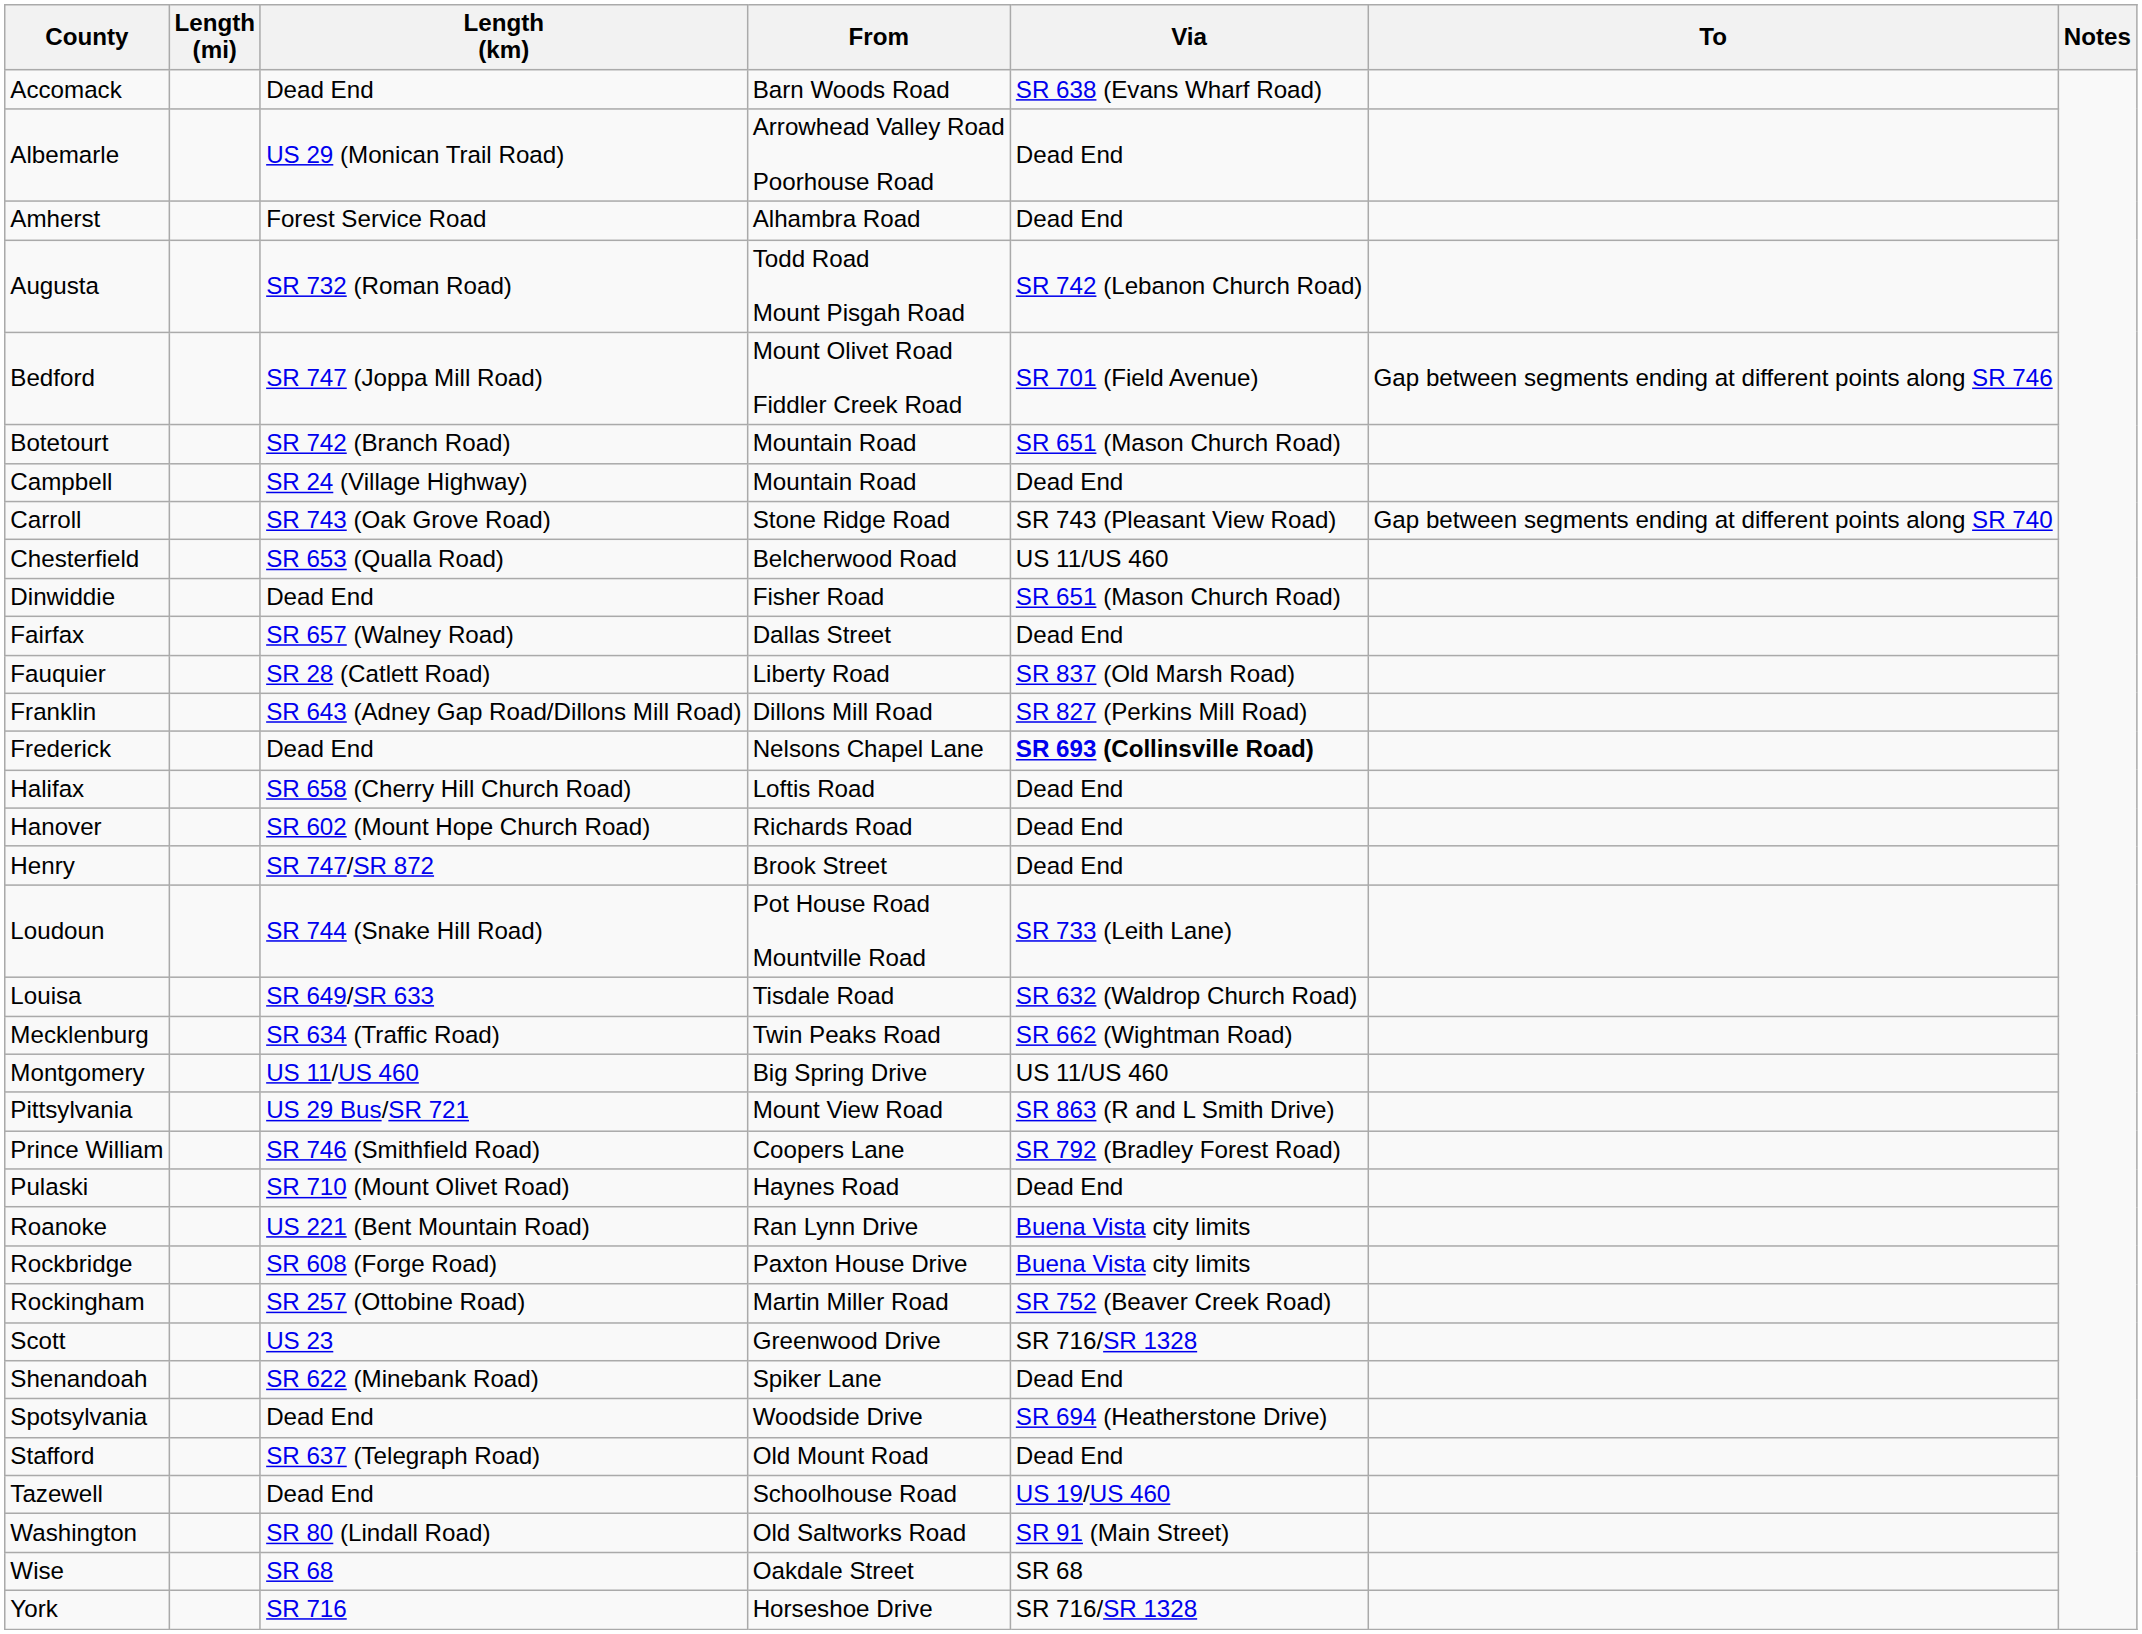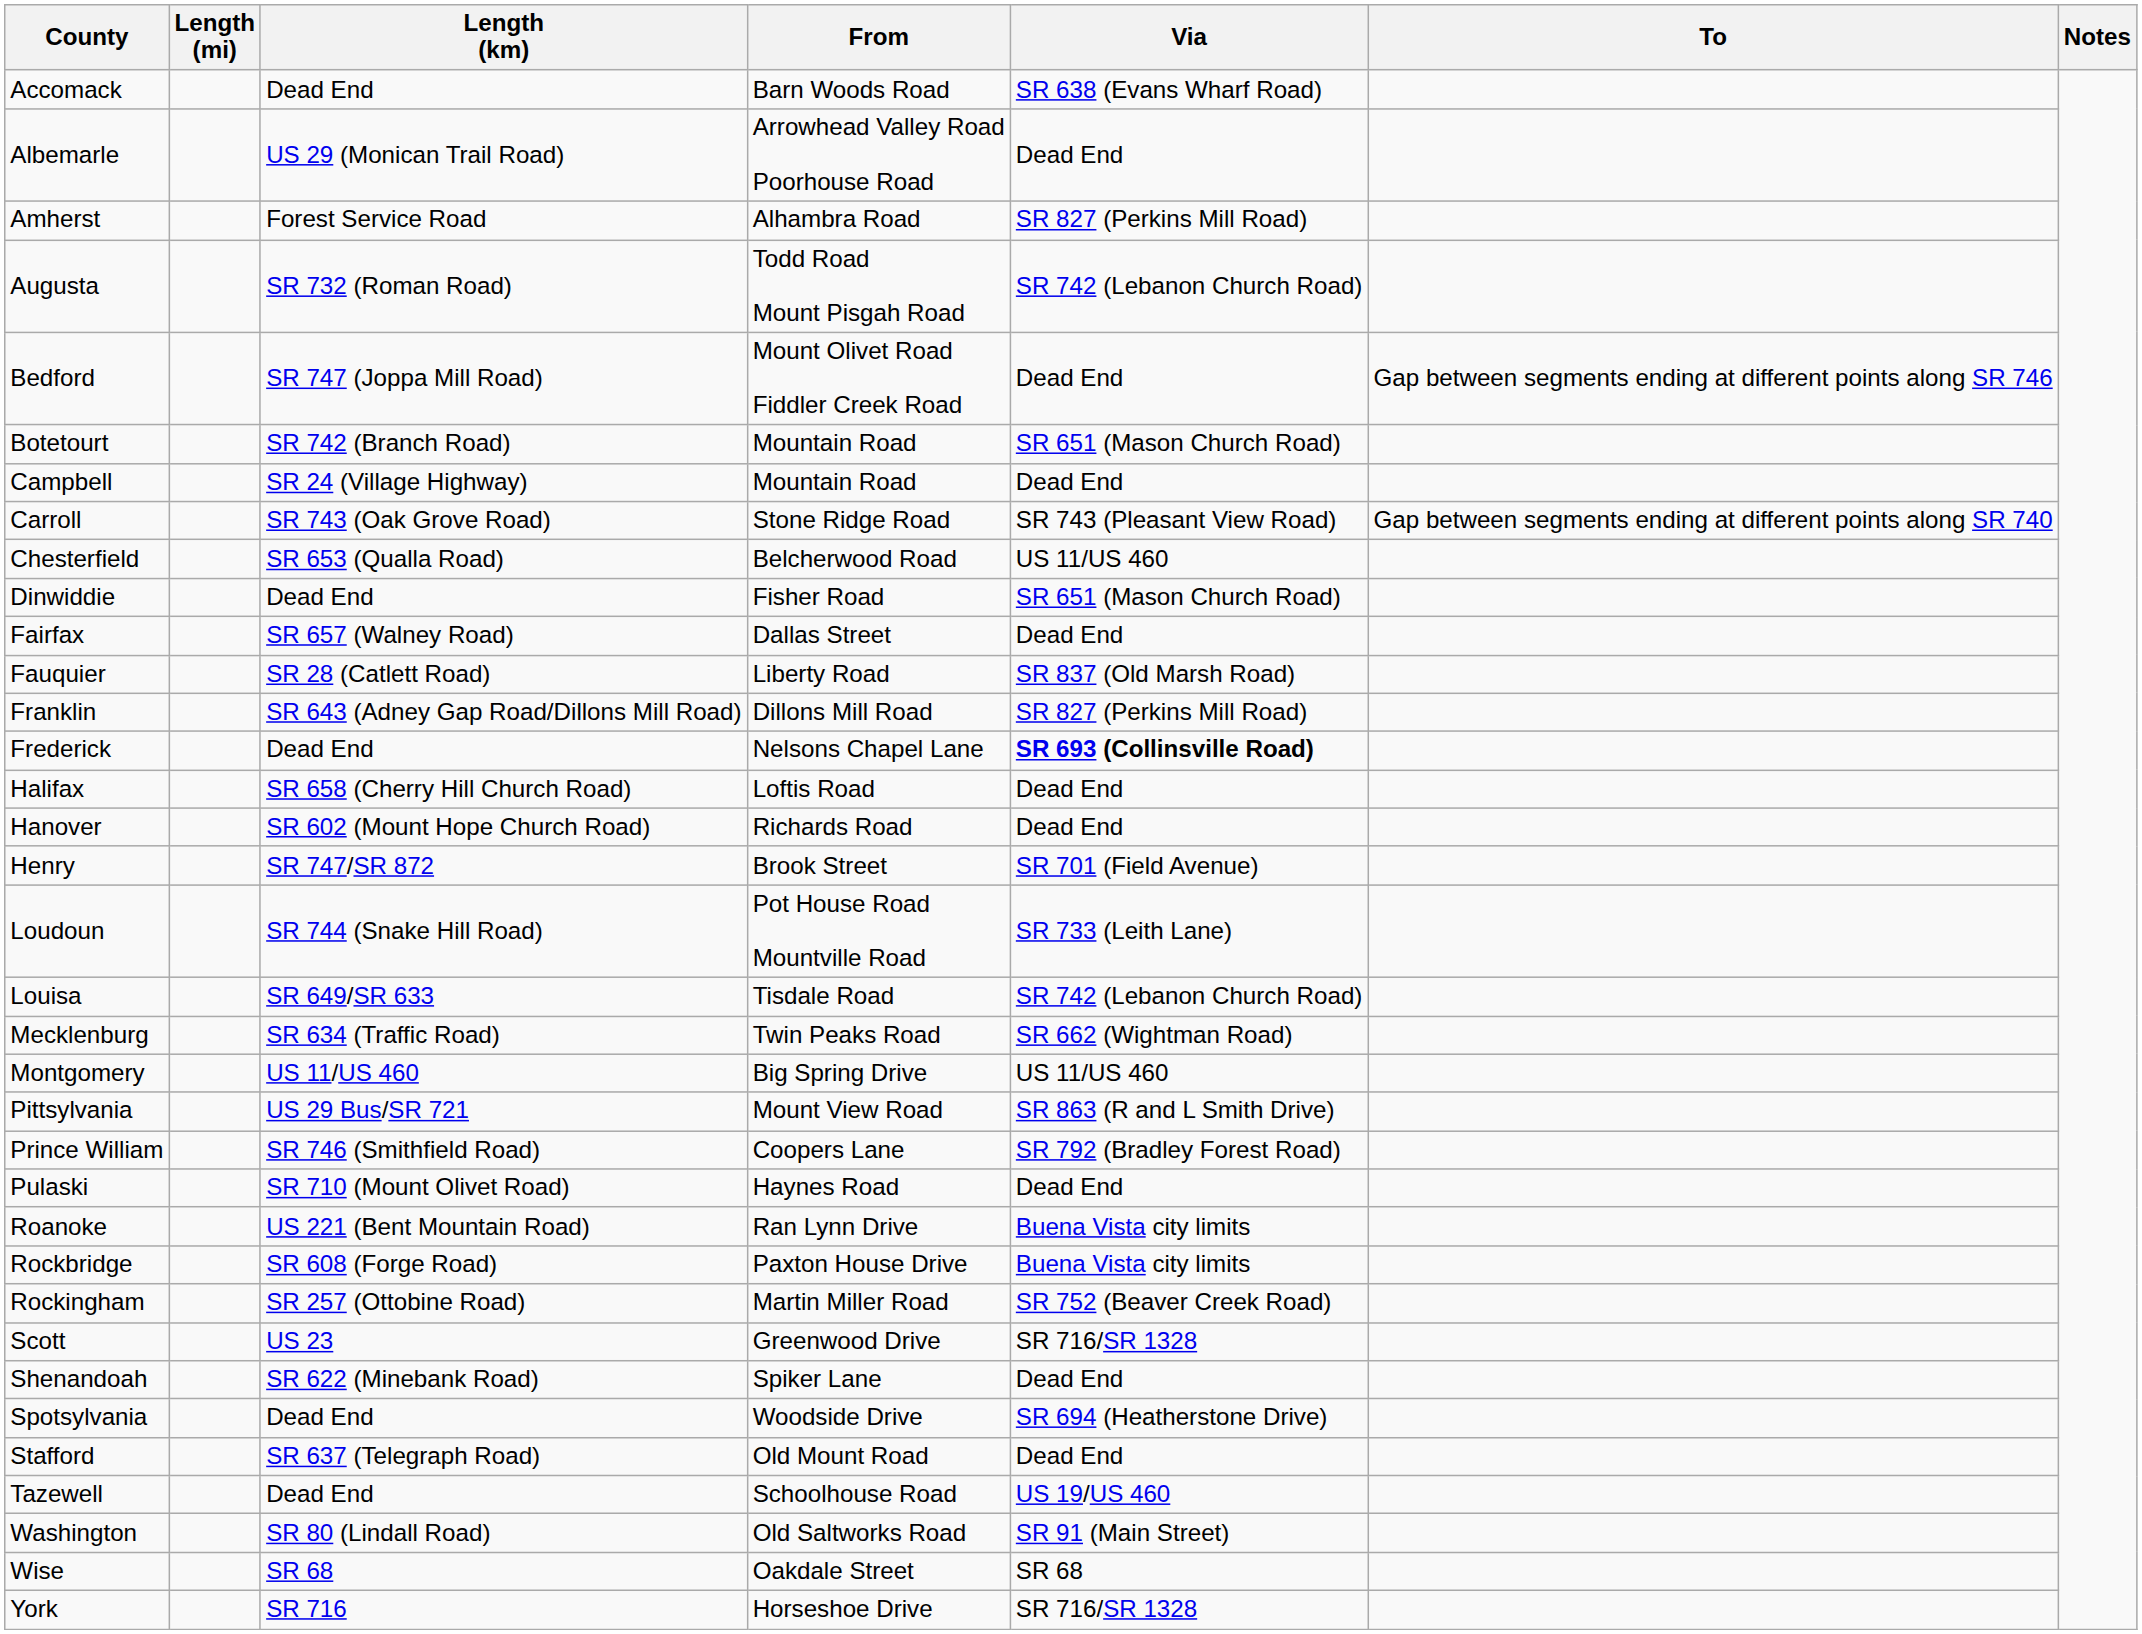(1070, 220) Dead End -> (1162, 220) SR 827 (Perkins Mill Road)
(1137, 378) SR 701 (Field Avenue) -> (1070, 378) Dead End
(1070, 865) Dead End -> (1137, 865) SR 701 (Field Avenue)
(1187, 996) SR 632 (Waldrop Church Road) -> (1189, 996) SR 742 (Lebanon Church Road)
